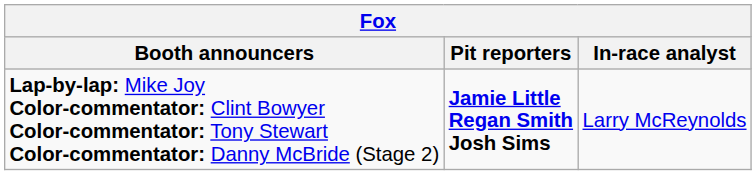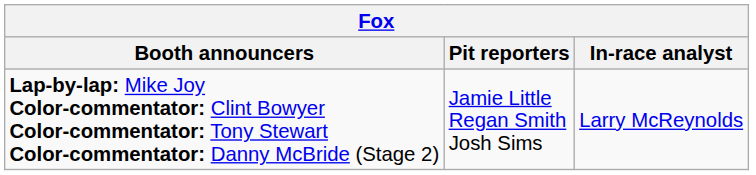(511, 120) bold -> (507, 120) normal
